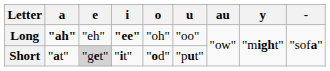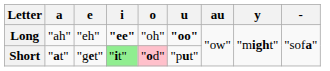(62, 35) bold -> (59, 35) normal
(188, 35) normal -> (184, 35) bold
(95, 55) lightgrey background -> (90, 55) no background
(123, 55) no background -> (118, 55) lightgreen background
(158, 55) no background -> (153, 55) pink background
